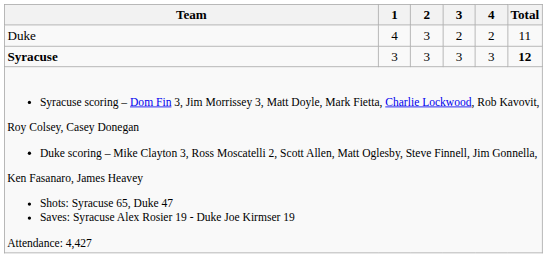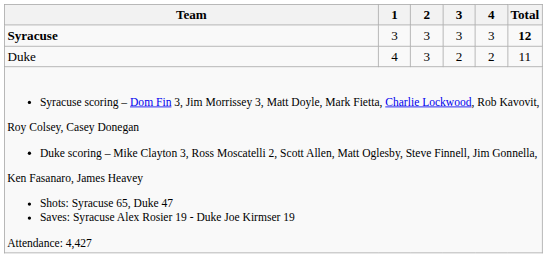rows swapped: (33, 56) <-> (22, 35)
